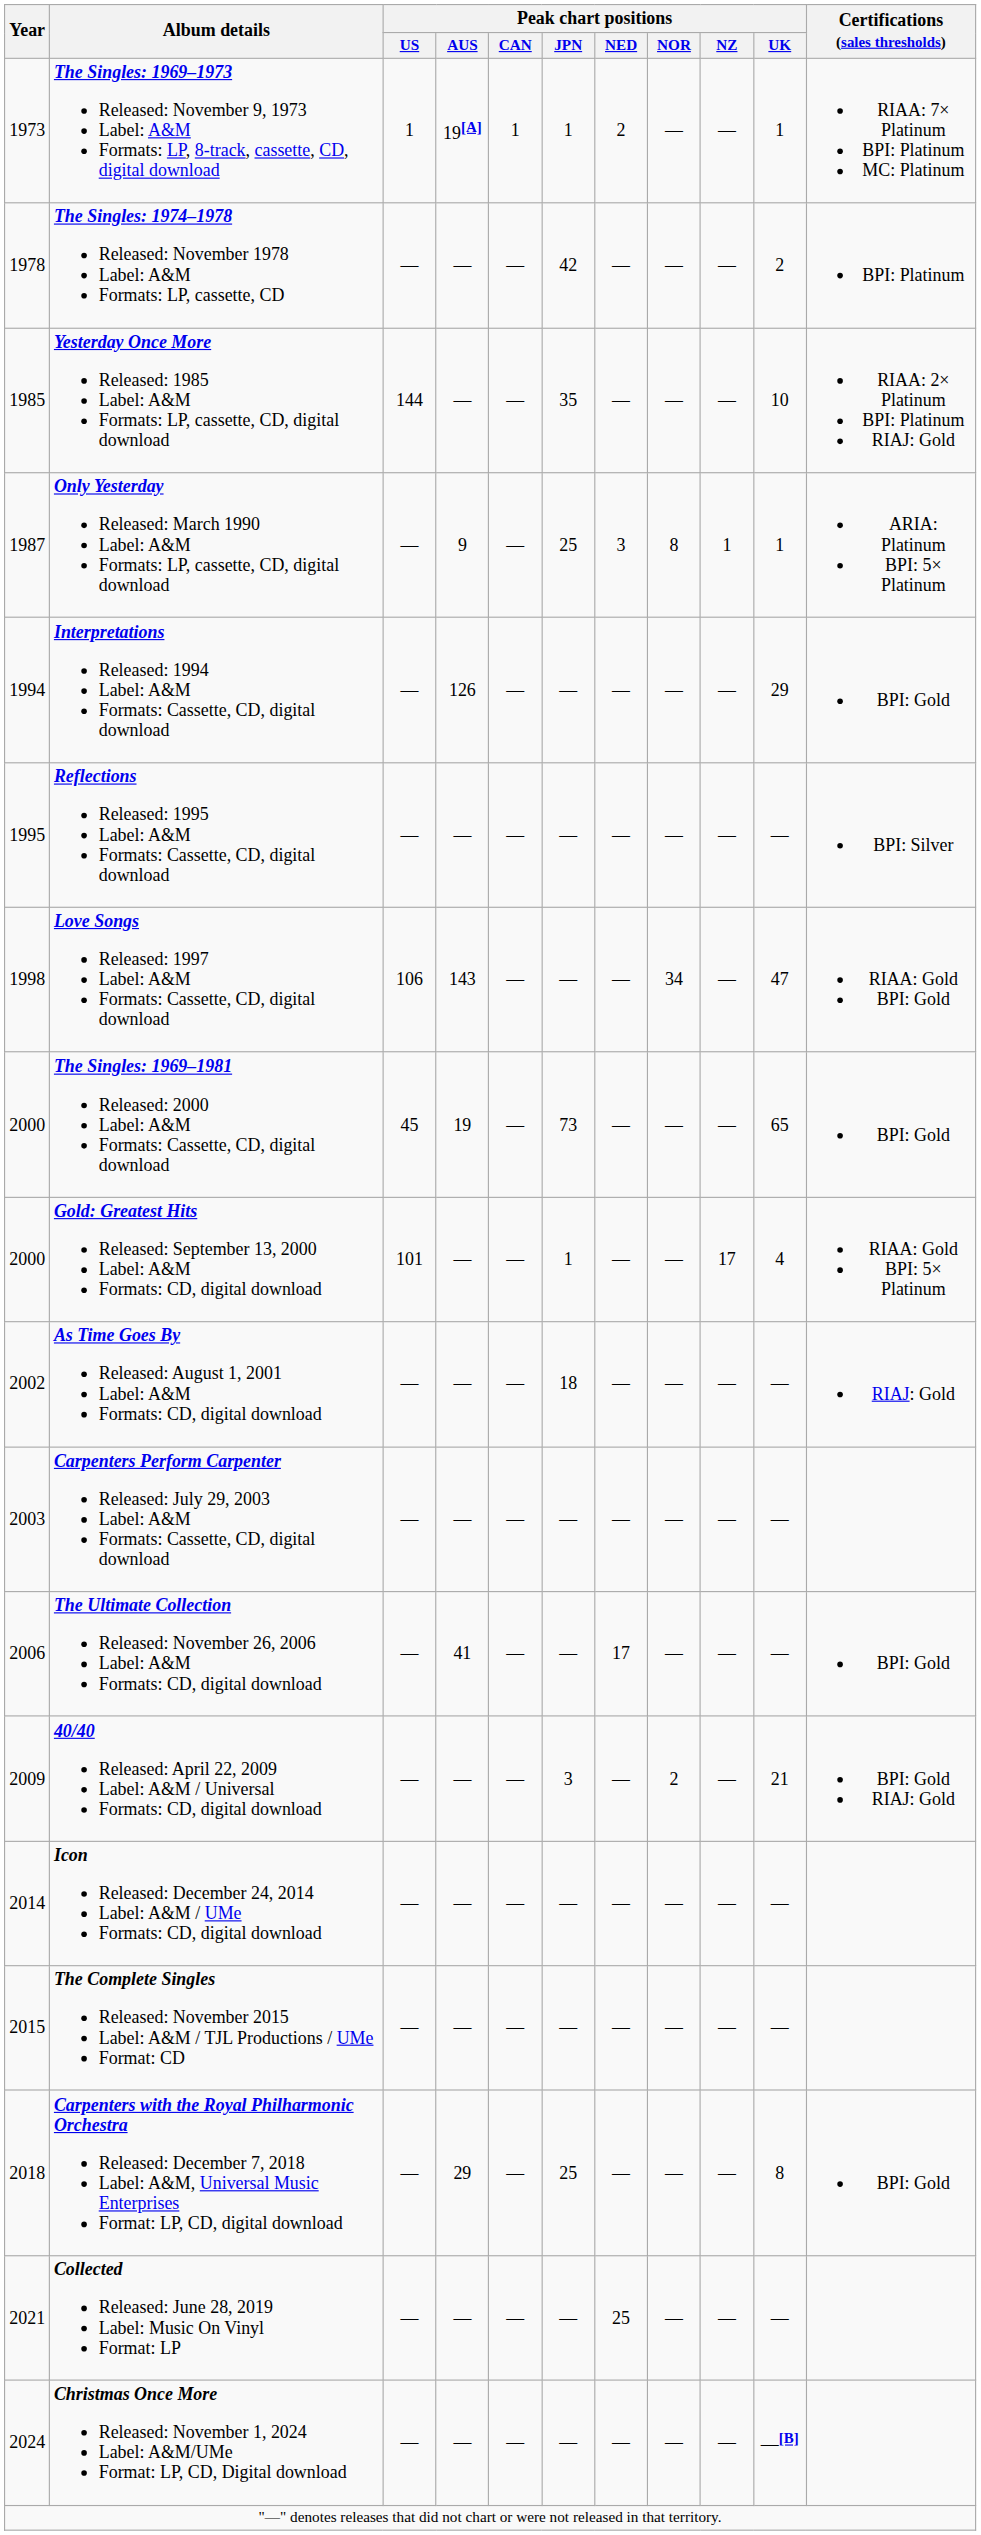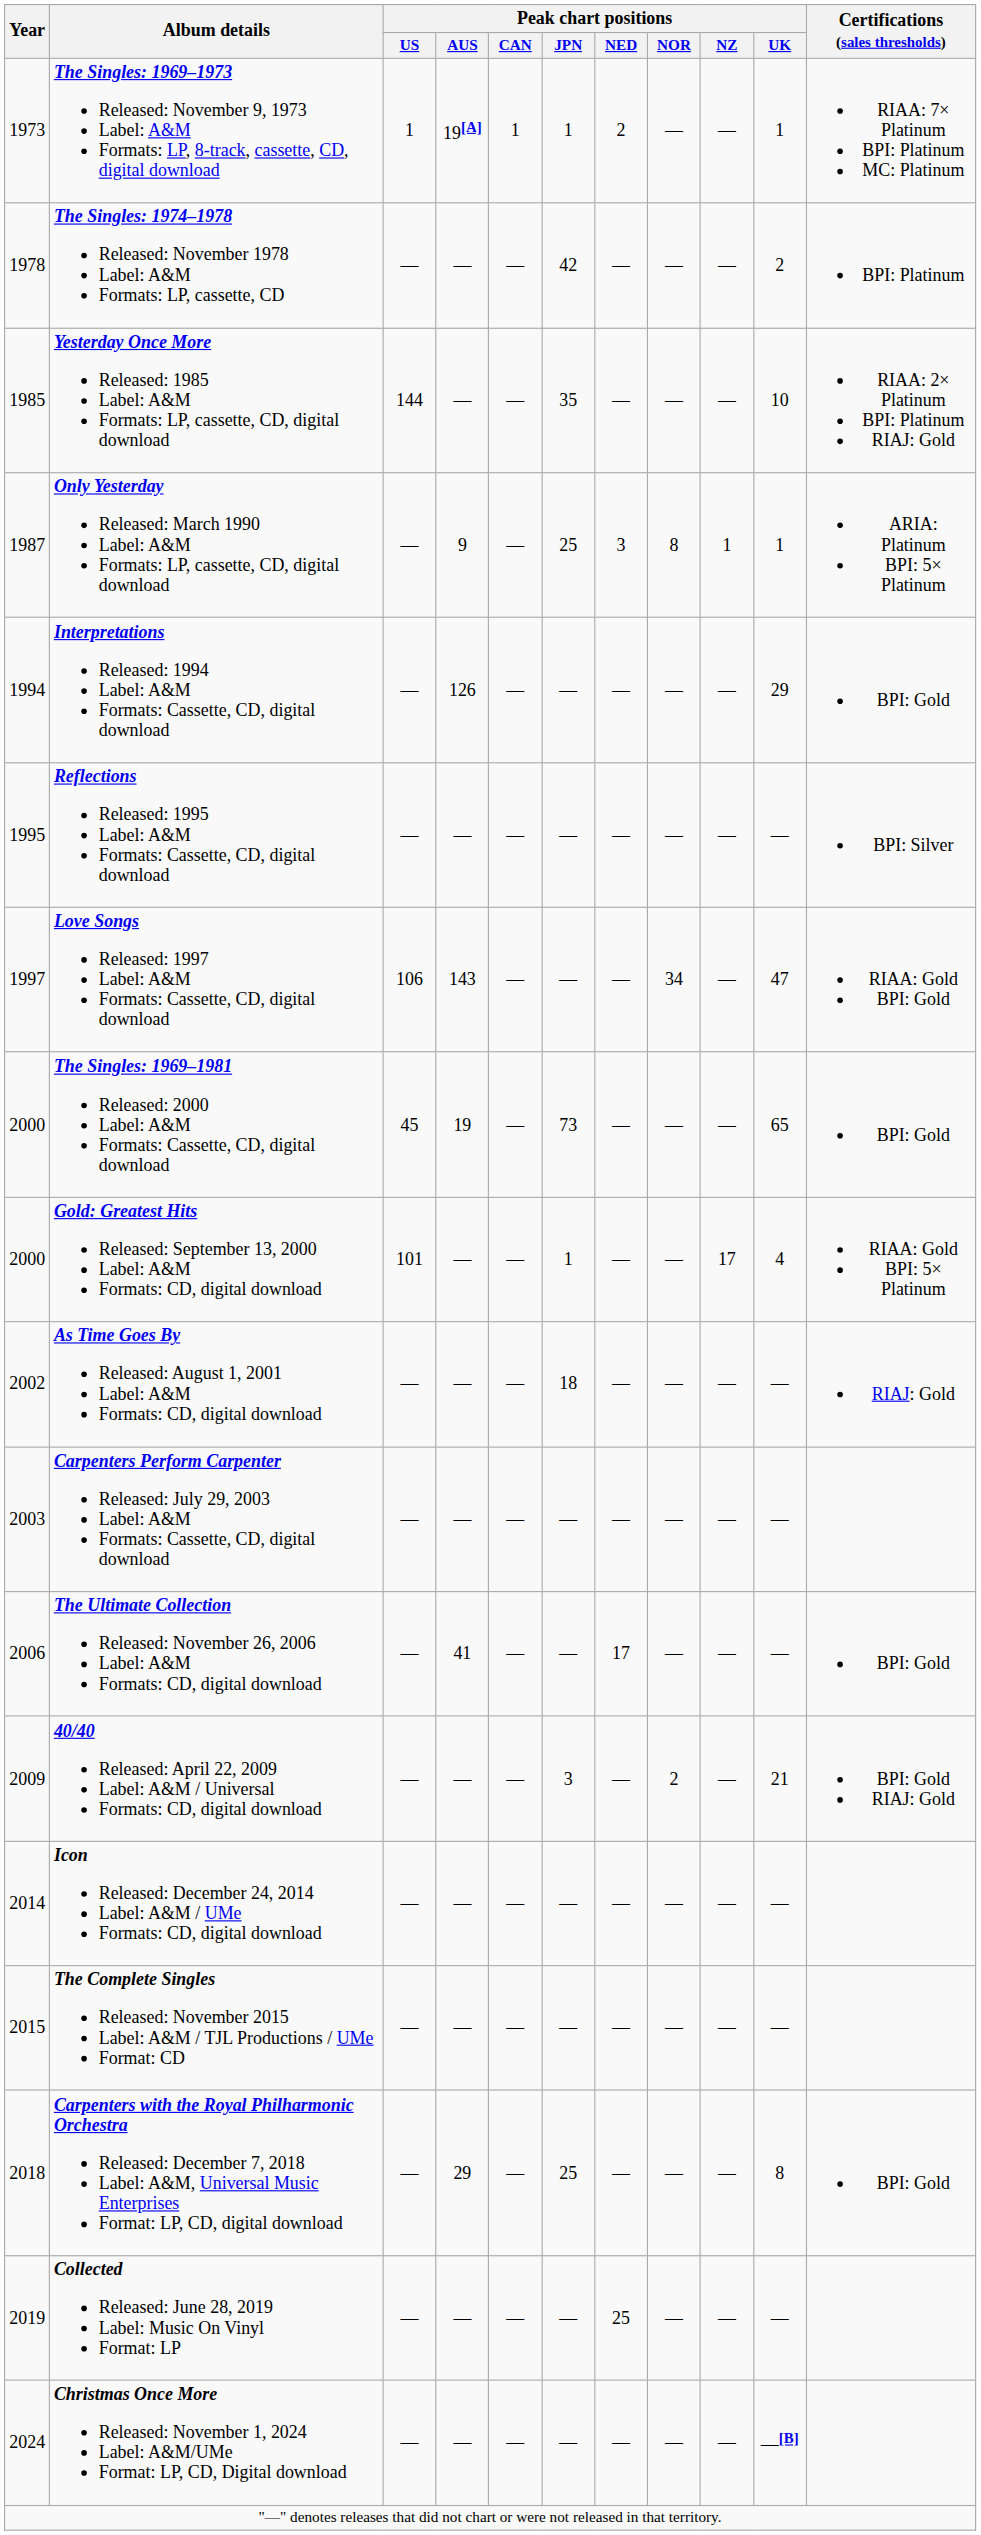(27, 979) 1998 -> (27, 979) 1997
(27, 2317) 2021 -> (27, 2317) 2019
